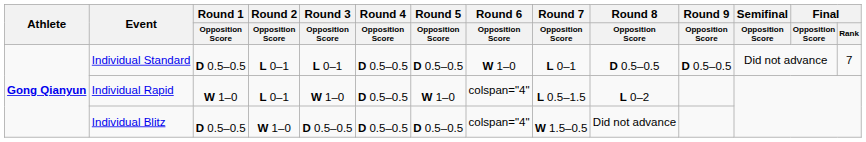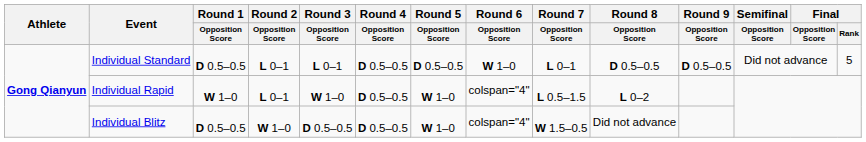(849, 60) 7 -> (849, 60) 5
(438, 129) D 0.5–0.5 -> (438, 129) W 1–0
